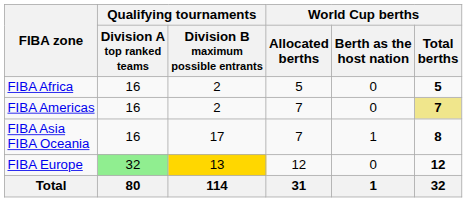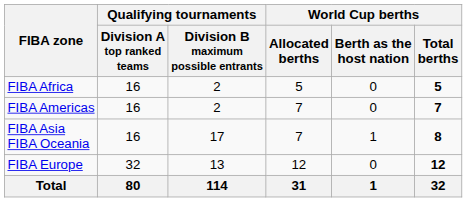(438, 108) khaki background -> (438, 108) no background
(133, 165) lightgreen background -> (133, 165) no background
(217, 165) gold background -> (217, 165) no background
